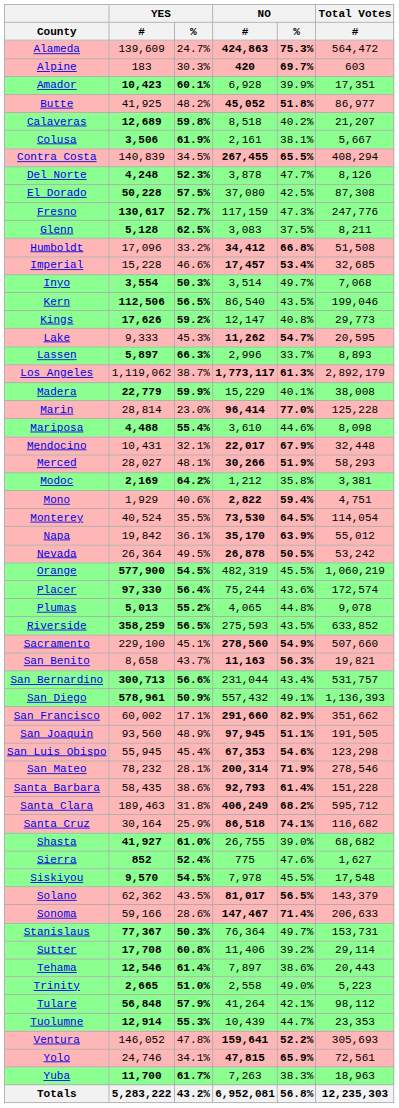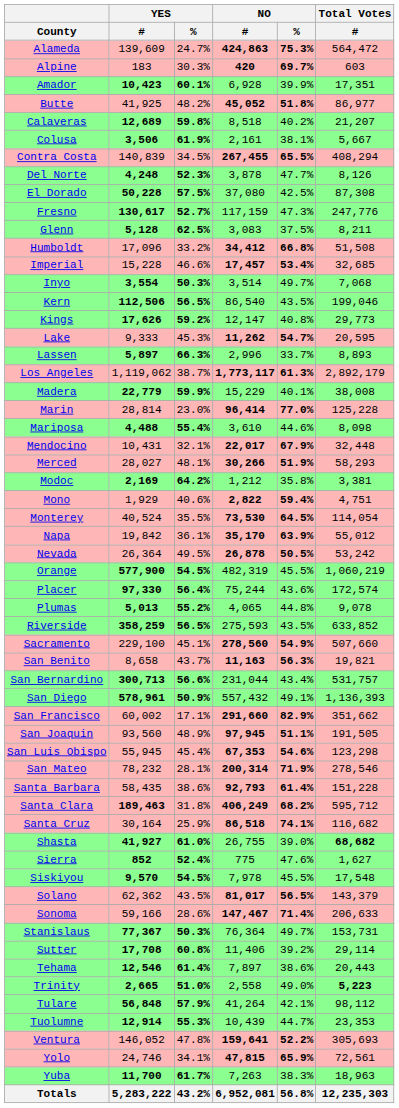(142, 806) normal -> (142, 806) bold
(355, 842) normal -> (355, 842) bold
(355, 986) normal -> (355, 986) bold
